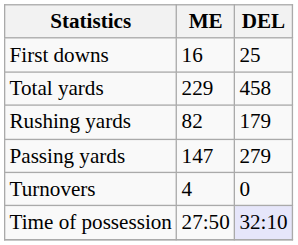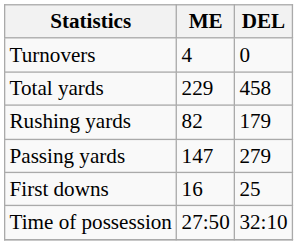rows swapped: (59, 54) <-> (53, 188)
(264, 222) lavender background -> (264, 222) no background
